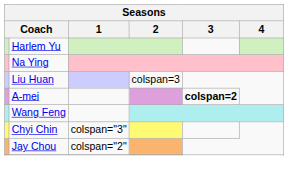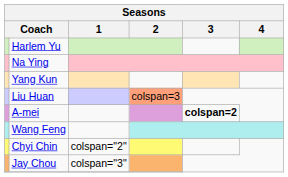+ row: (34, 79)
(156, 79) no background -> (156, 96) lightsalmon background
(99, 130) colspan="3" -> (99, 146) colspan="2"
(99, 146) colspan="2" -> (99, 163) colspan="3"
